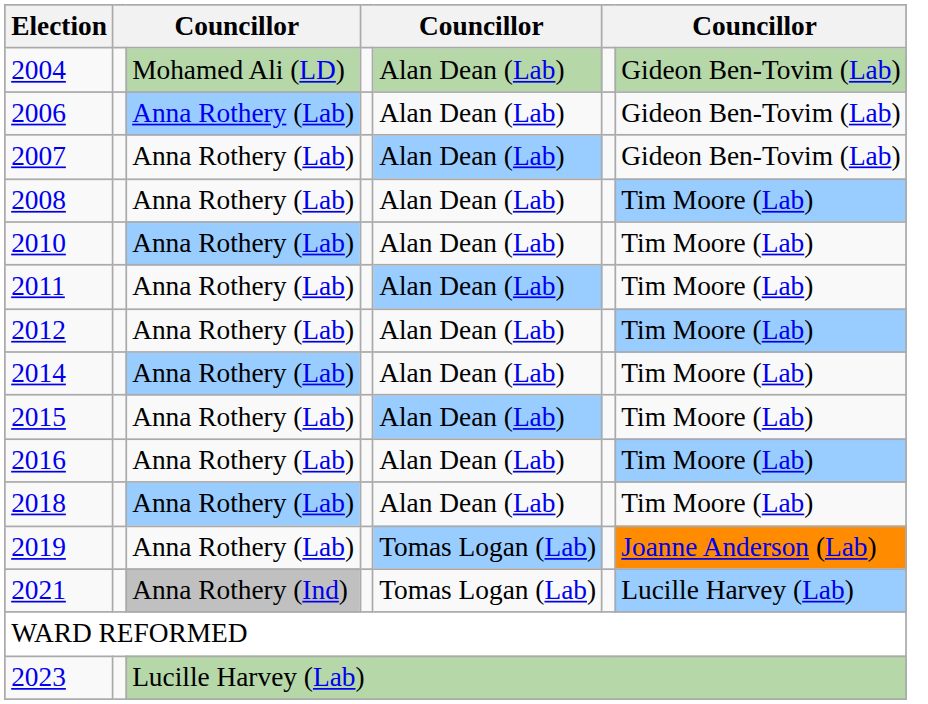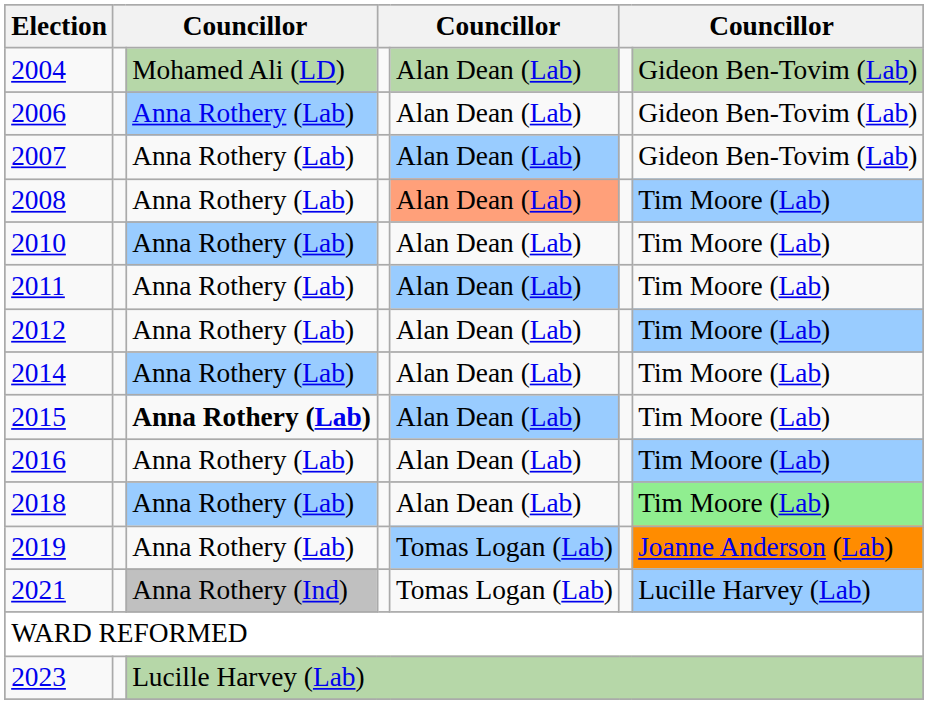(472, 199) no background -> (489, 199) lightsalmon background
(243, 416) normal -> (251, 416) bold
(717, 503) no background -> (734, 503) lightgreen background
